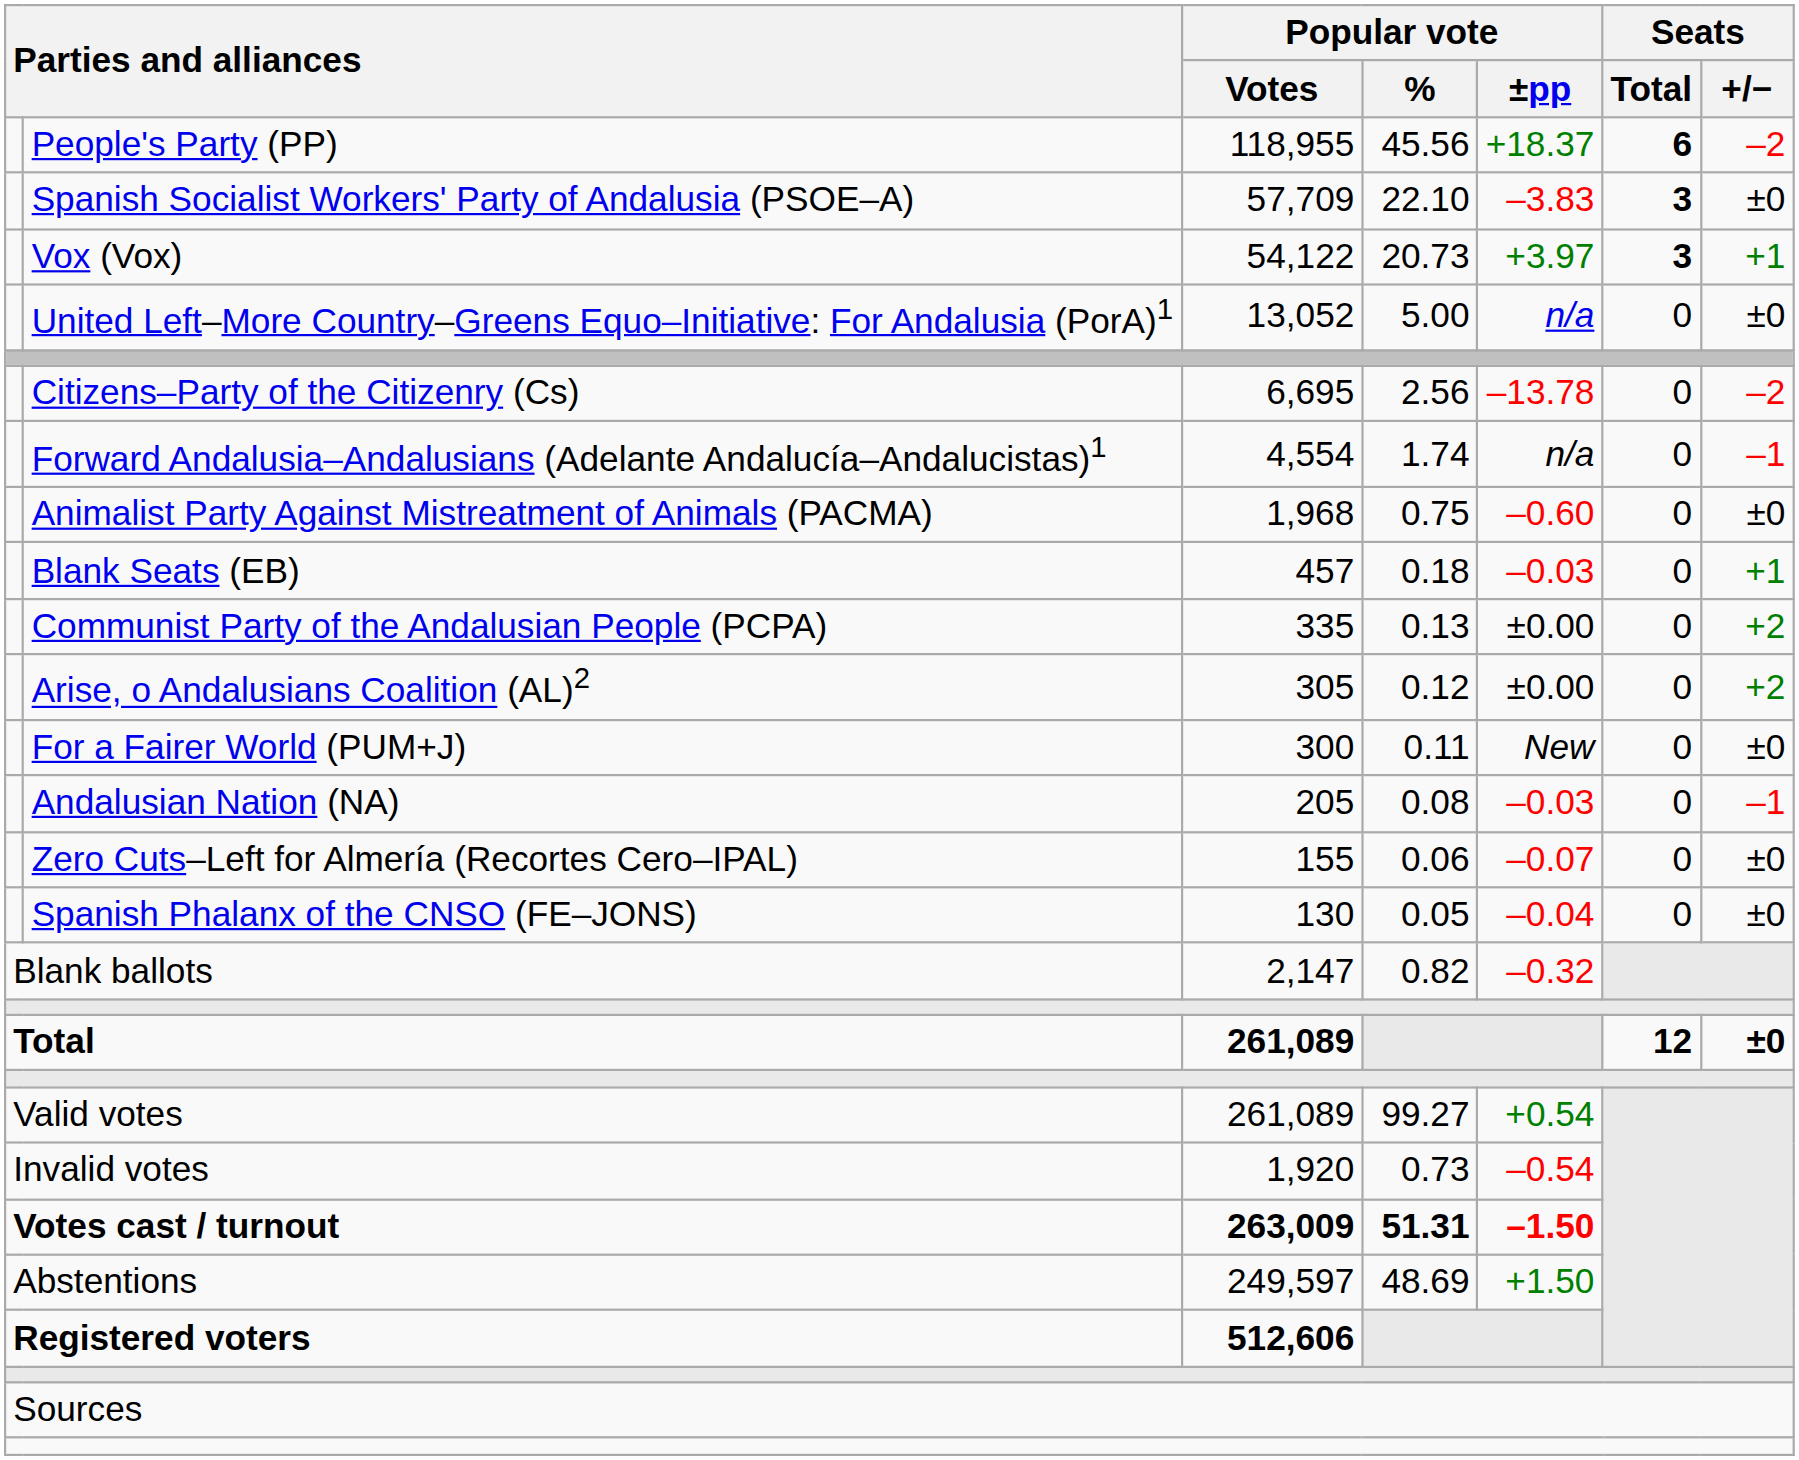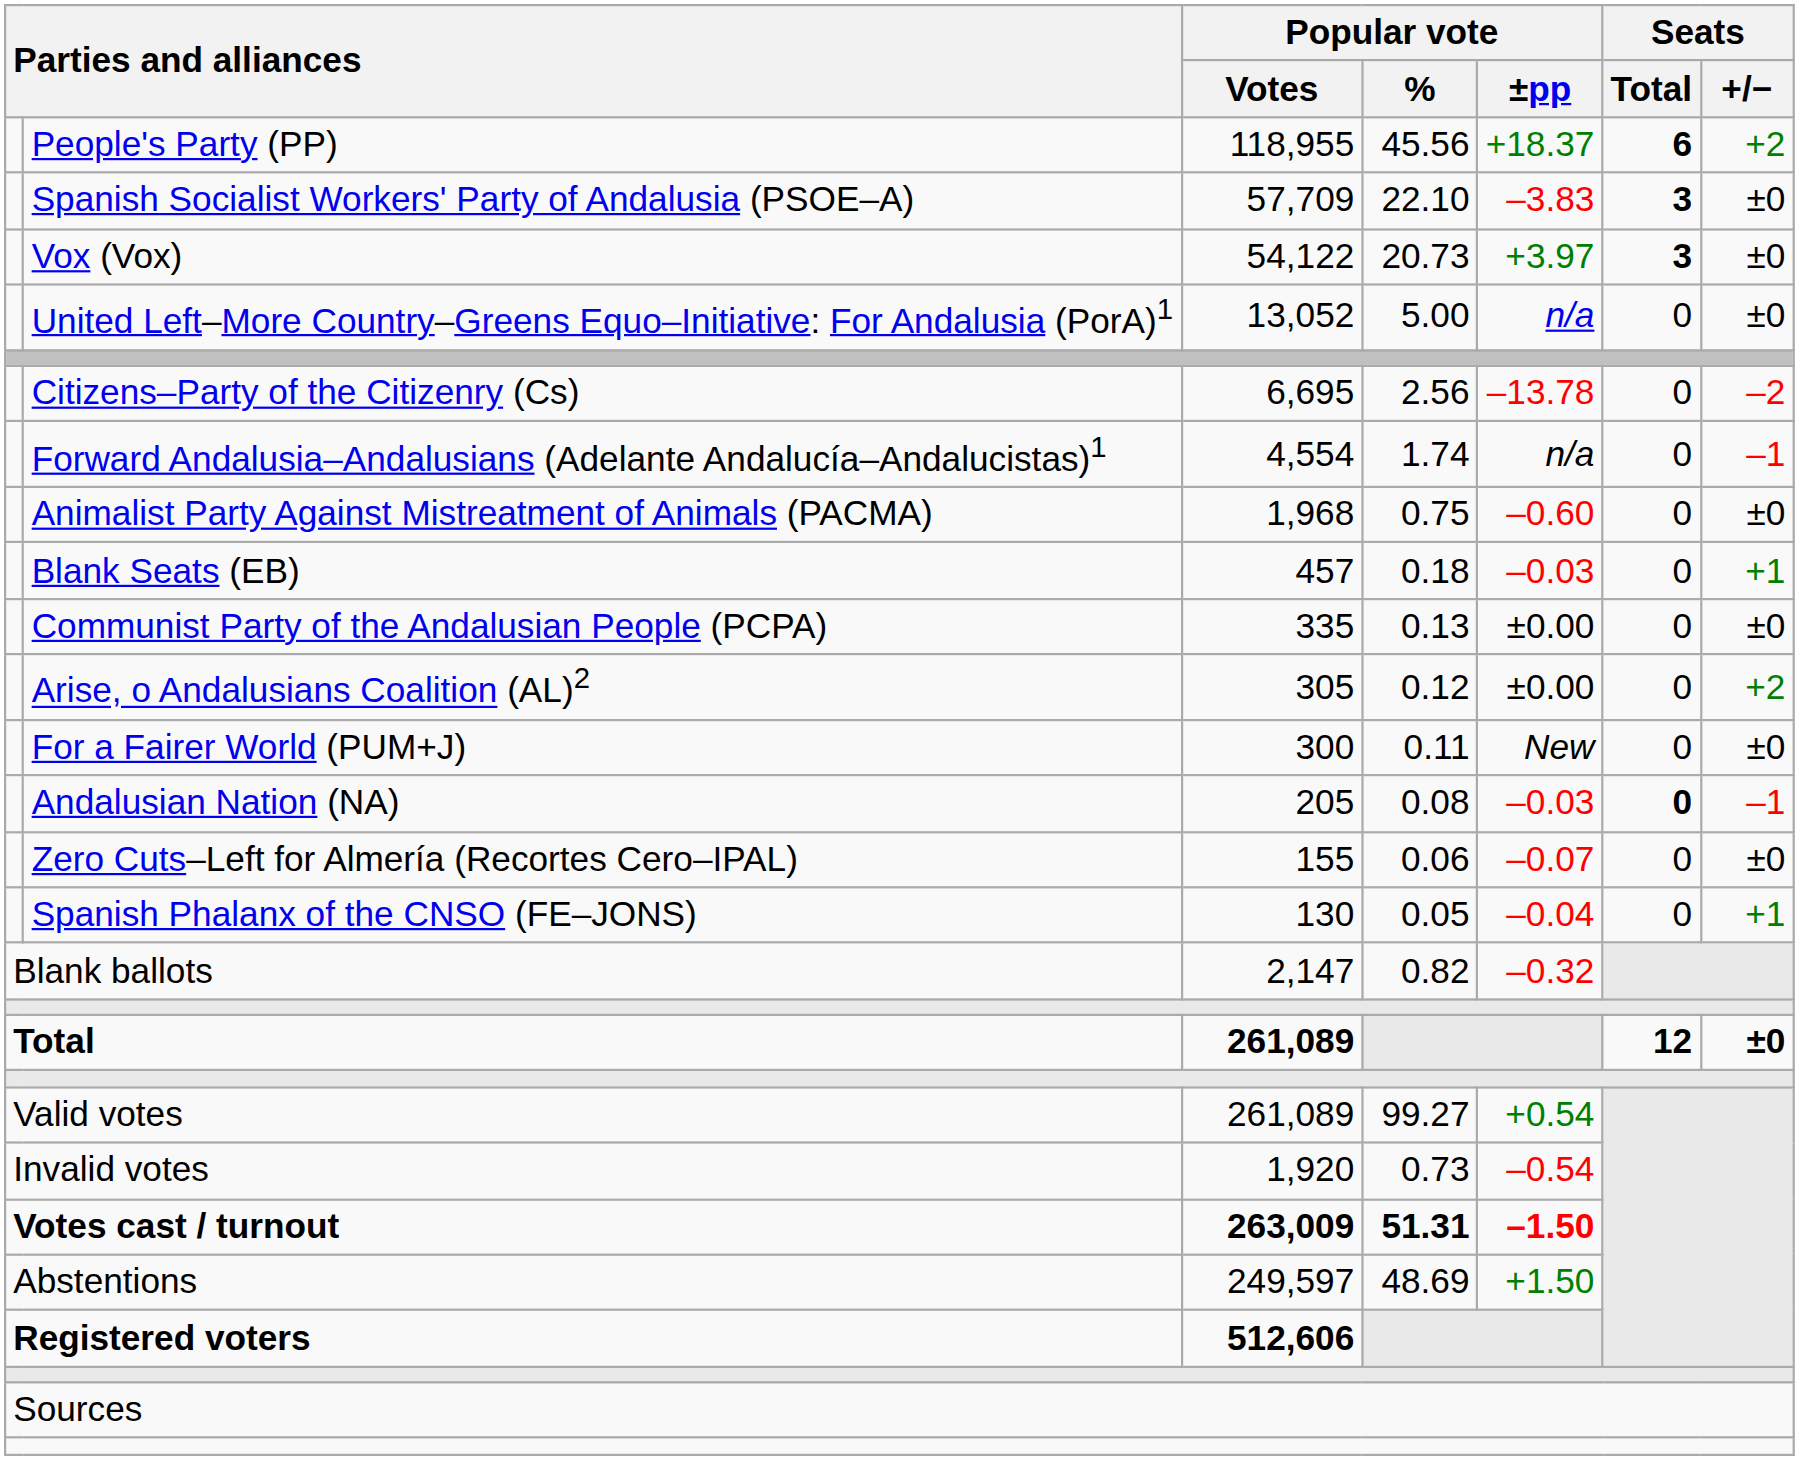(1766, 144) –2 -> (1765, 144) +2
(1765, 255) +1 -> (1766, 255) ±0
(1765, 625) +2 -> (1766, 625) ±0
(1682, 802) normal -> (1682, 802) bold
(1766, 914) ±0 -> (1765, 914) +1
